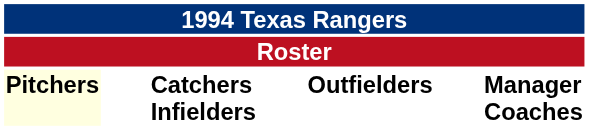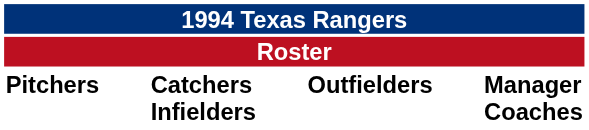(52, 84) lightyellow background -> (52, 84) no background
